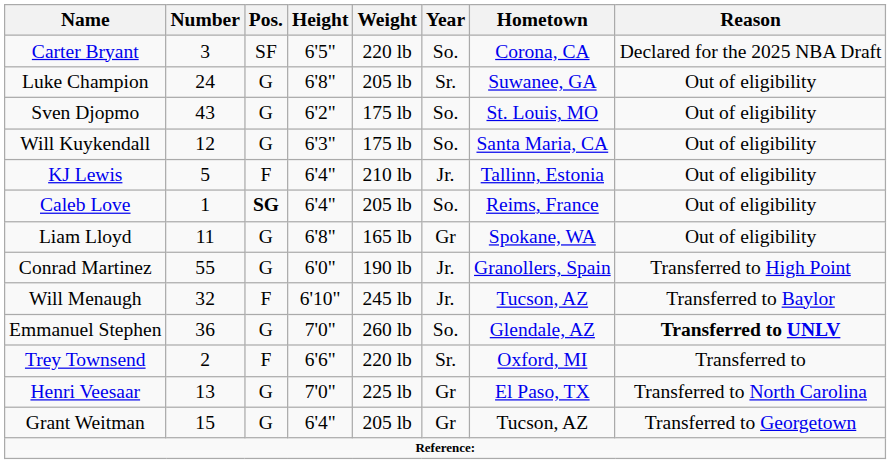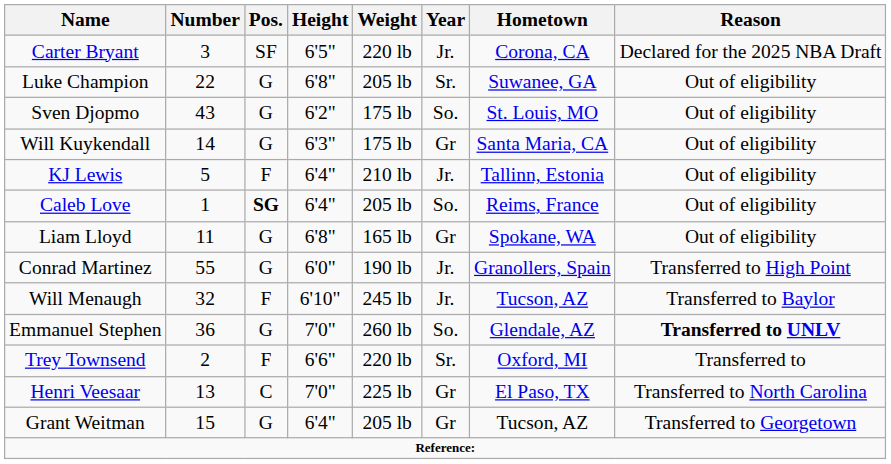(446, 50) So. -> (446, 50) Jr.
(205, 81) 24 -> (205, 81) 22
(205, 143) 12 -> (205, 143) 14
(446, 143) So. -> (446, 143) Gr
(266, 391) G -> (266, 391) C
